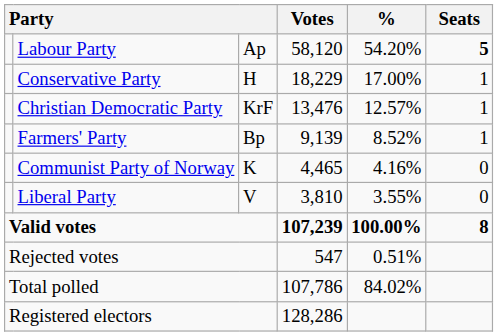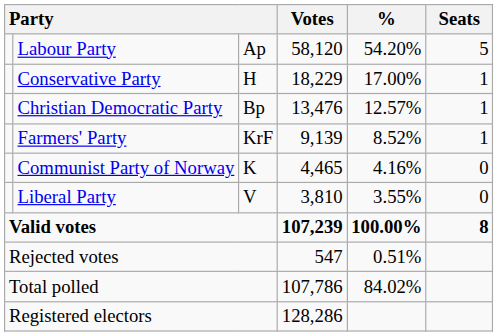(484, 49) bold -> (484, 49) normal
(258, 108) KrF -> (254, 108) Bp
(254, 138) Bp -> (258, 138) KrF
